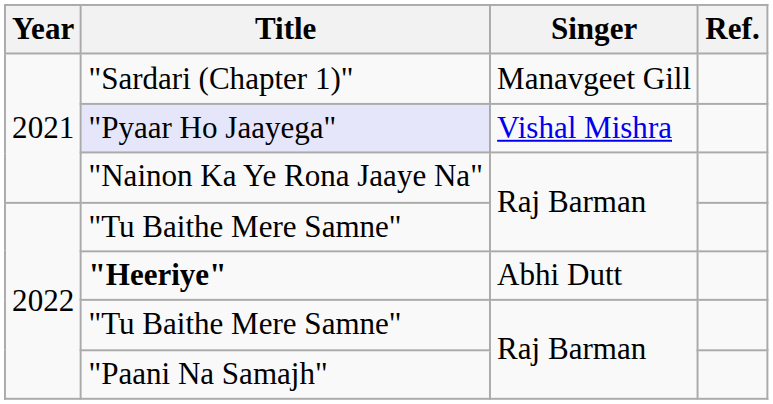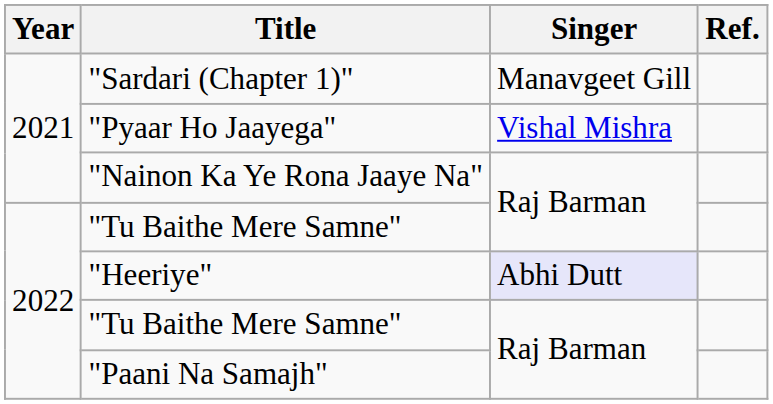(212, 127) lavender background -> (212, 127) no background
(157, 275) bold -> (150, 275) normal
(560, 275) no background -> (560, 275) lavender background
